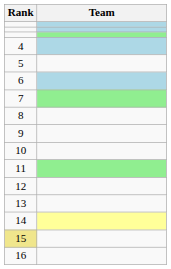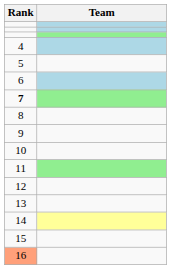(21, 98) normal -> (21, 98) bold
(21, 238) khaki background -> (21, 238) no background
(21, 256) no background -> (21, 256) lightsalmon background
